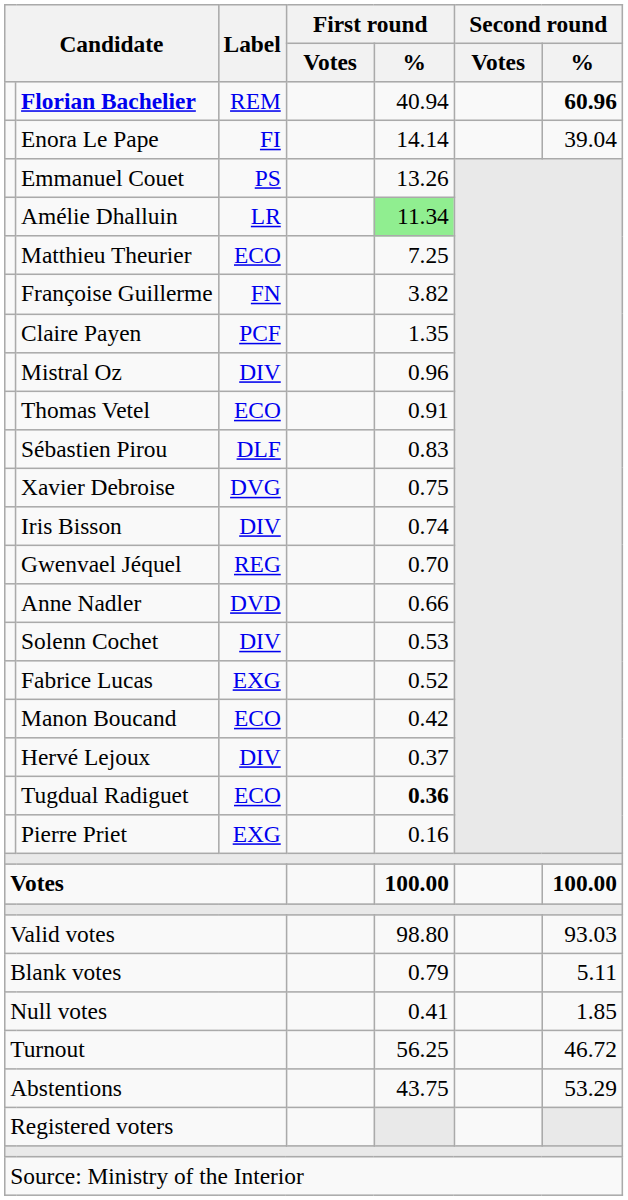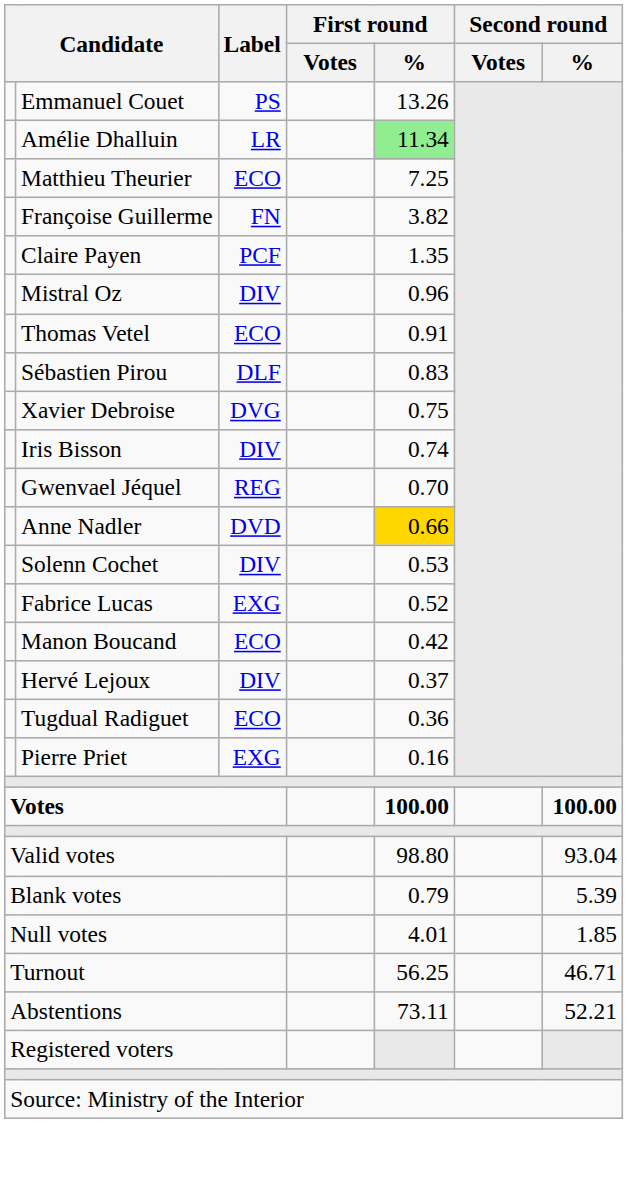- row: (108, 101)
- row: (90, 139)
(428, 602) no background -> (428, 525) gold background
(428, 795) bold -> (428, 718) normal
(591, 933) 93.03 -> (591, 856) 93.04
(597, 972) 5.11 -> (596, 894) 5.39
(428, 1010) 0.41 -> (428, 933) 4.01
(591, 1049) 46.72 -> (591, 972) 46.71
(423, 1087) 43.75 -> (423, 1010) 73.11
(591, 1087) 53.29 -> (591, 1010) 52.21
